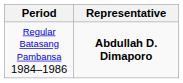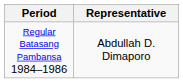(126, 50) bold -> (126, 50) normal
